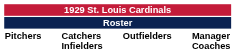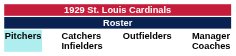(23, 36) no background -> (23, 36) paleturquoise background
